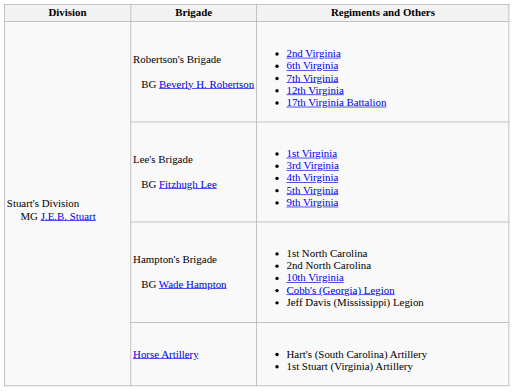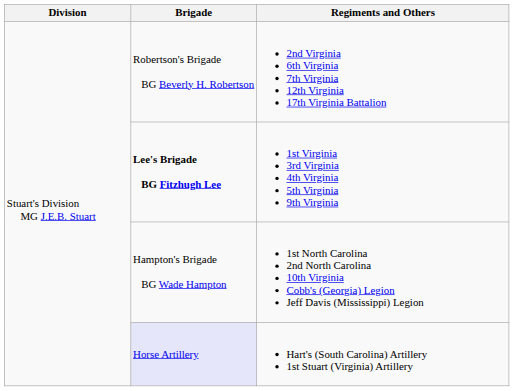(175, 172) normal -> (177, 172) bold
(166, 354) no background -> (166, 354) lavender background
